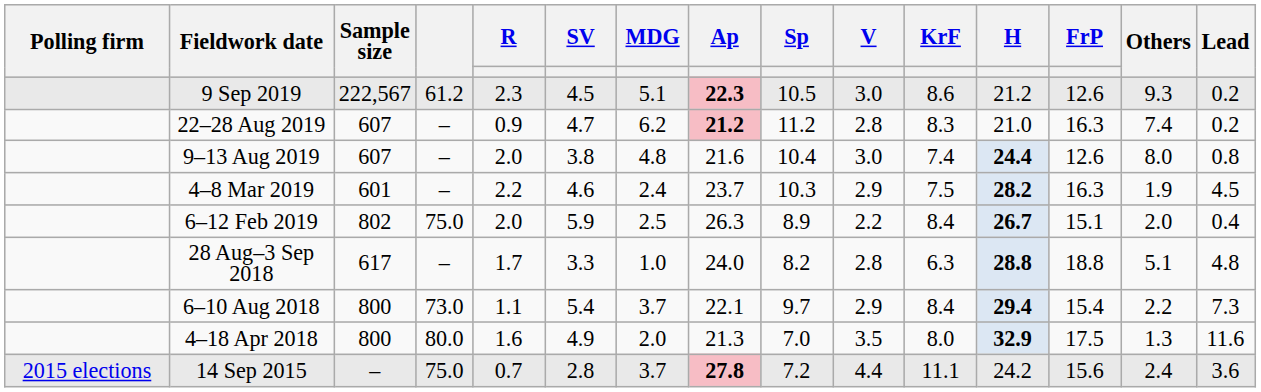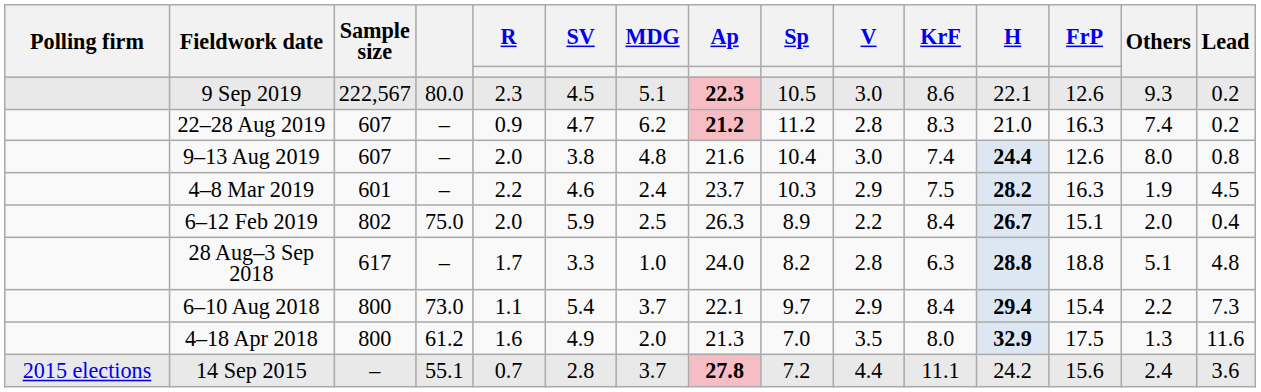(444, 93) 61.2 -> (444, 93) 80.0
(1013, 93) 21.2 -> (1013, 93) 22.1
(444, 338) 80.0 -> (444, 338) 61.2
(444, 370) 75.0 -> (444, 370) 55.1
